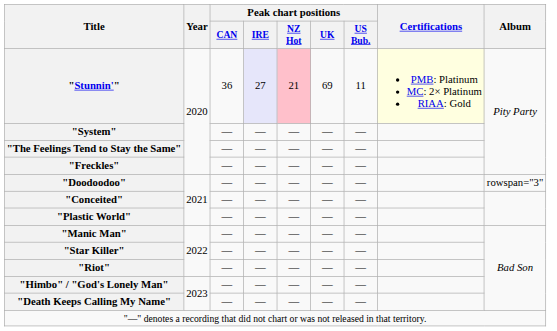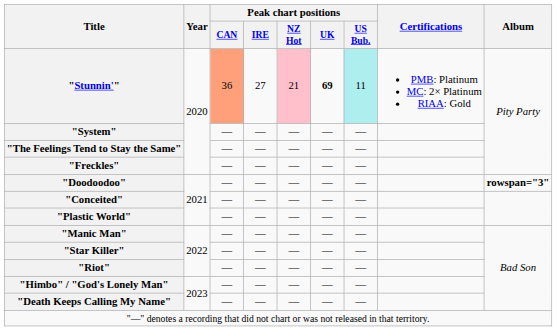(227, 86) no background -> (227, 86) lightsalmon background
(260, 86) lavender background -> (260, 86) no background
(327, 86) normal -> (327, 86) bold
(361, 86) no background -> (361, 86) paleturquoise background
(431, 92) lightyellow background -> (431, 92) no background
(515, 182) normal -> (518, 182) bold
